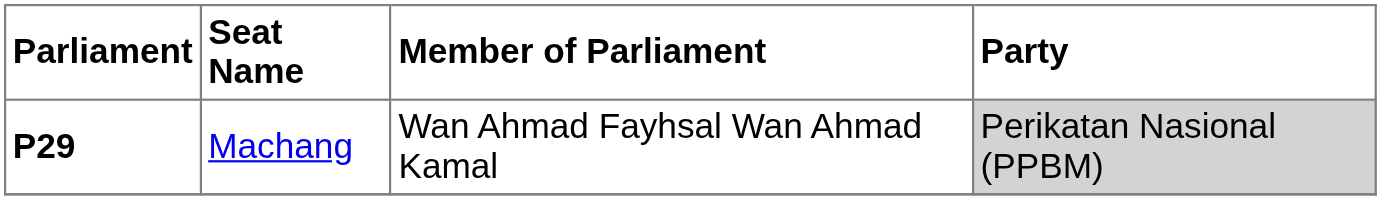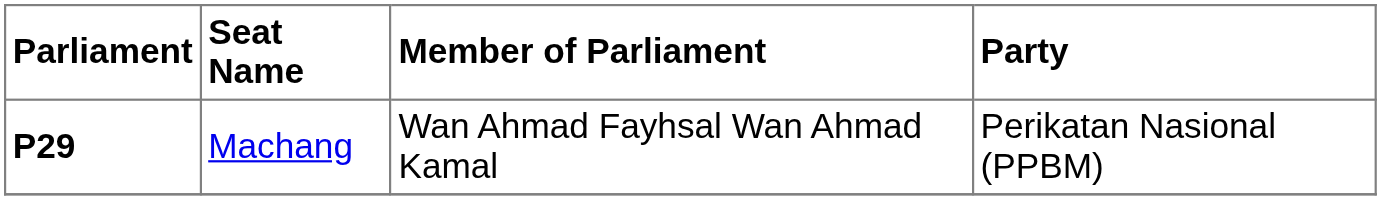(1128, 146) lightgrey background -> (1128, 146) no background
